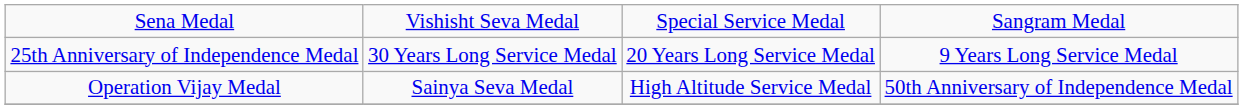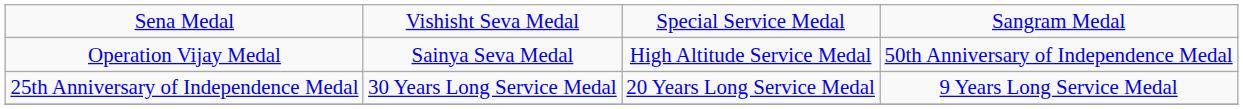rows swapped: (184, 87) <-> (184, 54)
